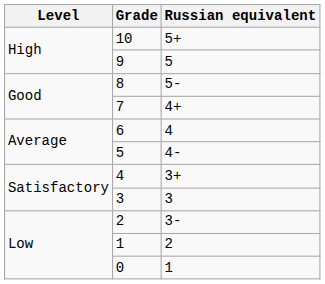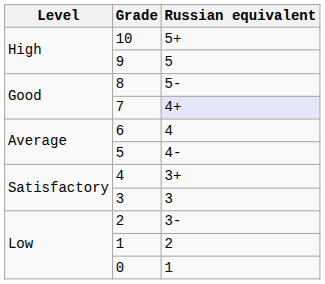(173, 108) no background -> (173, 108) lavender background
